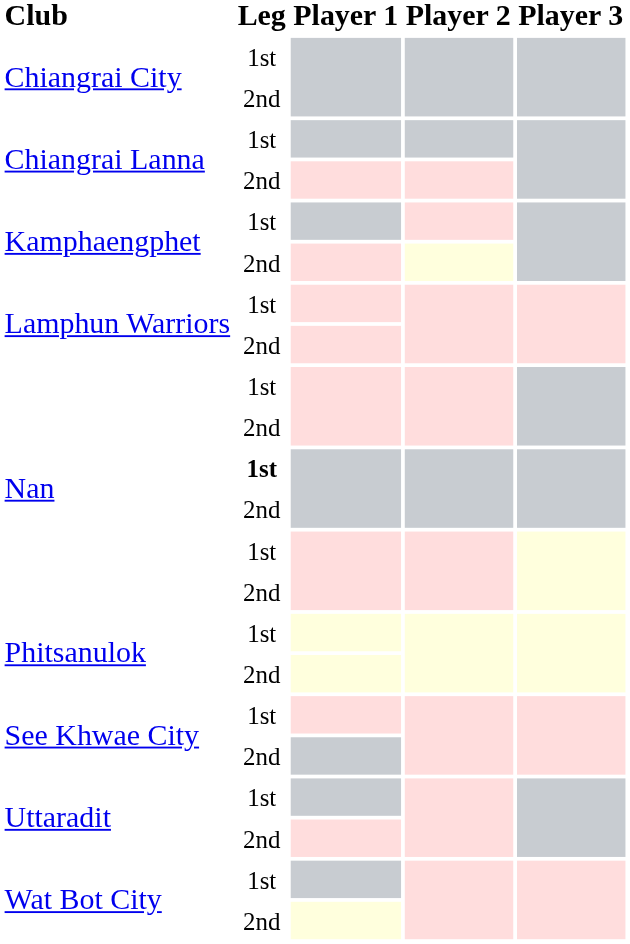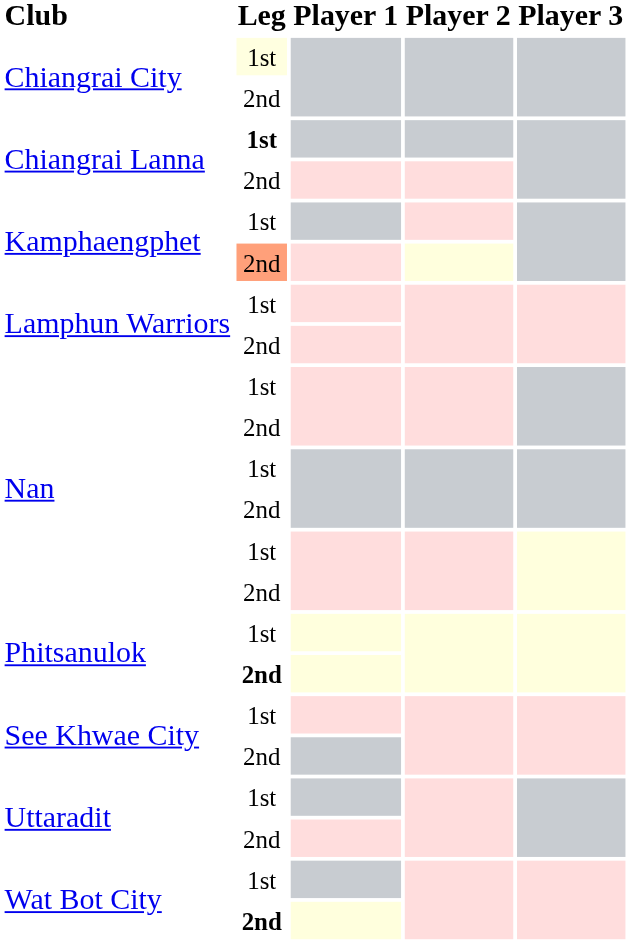(262, 58) no background -> (262, 58) lightyellow background
(262, 140) normal -> (262, 138) bold
(262, 263) no background -> (262, 263) lightsalmon background
(262, 467) bold -> (262, 469) normal
(262, 675) normal -> (262, 673) bold
(262, 921) normal -> (262, 920) bold
